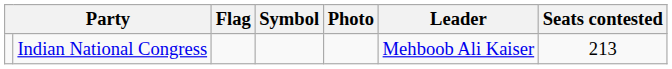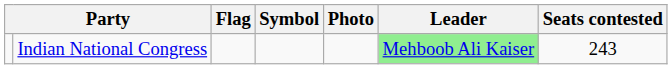(458, 48) no background -> (458, 48) lightgreen background
(603, 48) 213 -> (603, 48) 243
